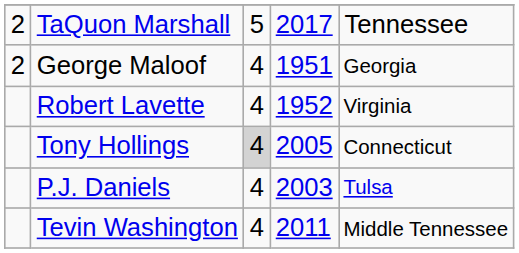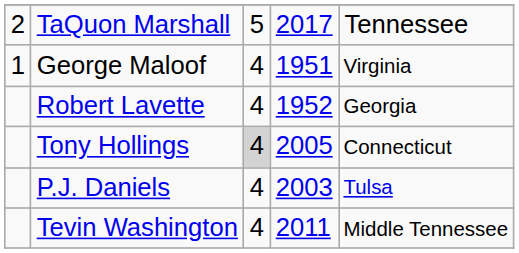(18, 65) 2 -> (18, 65) 1
(380, 66) Georgia -> (377, 66) Virginia
(377, 106) Virginia -> (380, 106) Georgia
